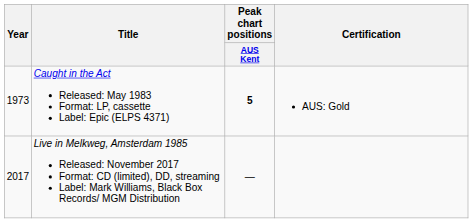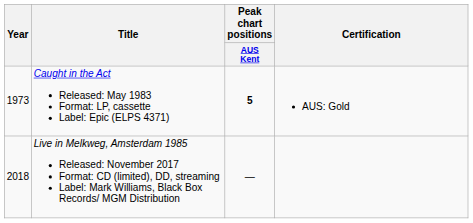(18, 177) 2017 -> (18, 177) 2018
